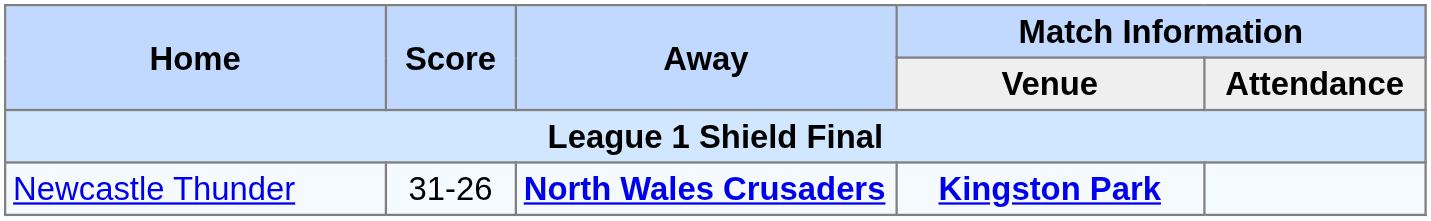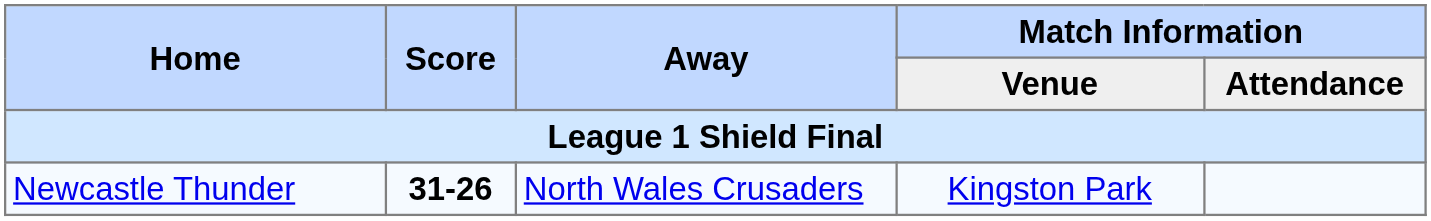(451, 189) normal -> (451, 189) bold
(705, 189) bold -> (694, 189) normal
(1050, 189) bold -> (1050, 189) normal
